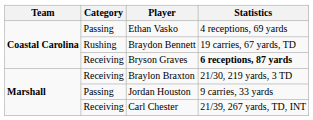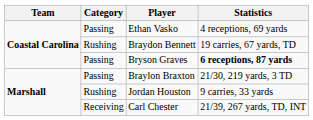(104, 60) Receiving -> (99, 60) Passing
(104, 76) Receiving -> (99, 76) Passing
(99, 91) Passing -> (100, 91) Rushing
